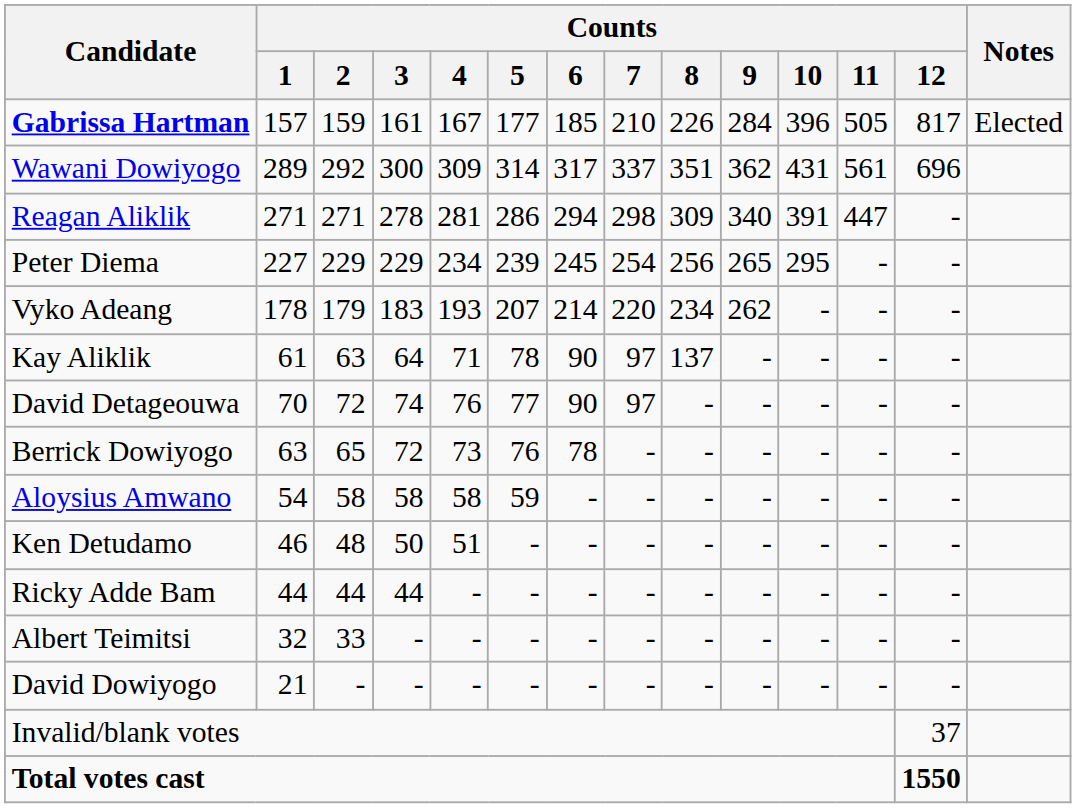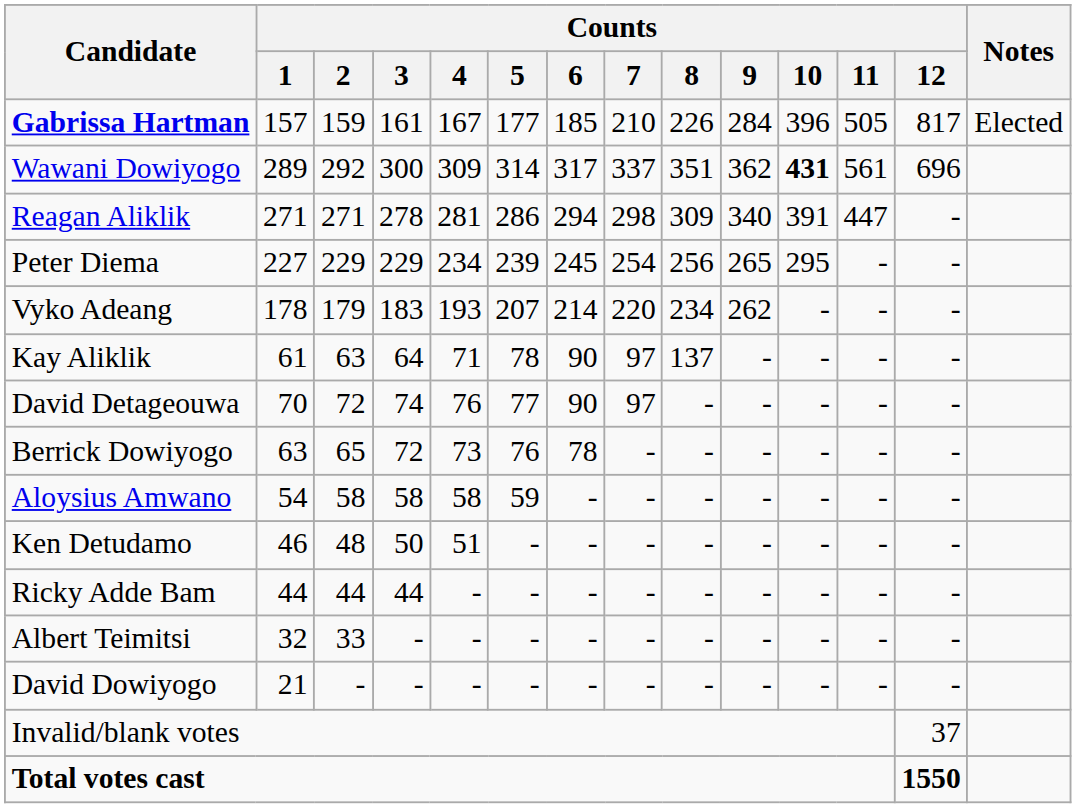(808, 168) normal -> (808, 168) bold
